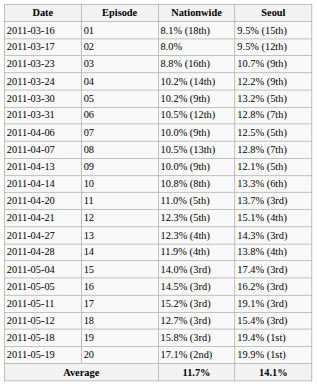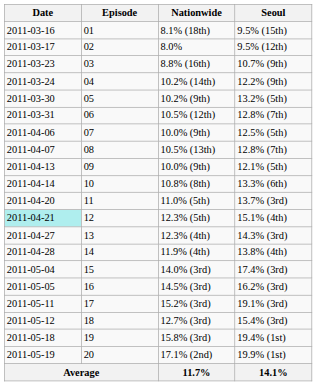(31, 218) no background -> (31, 218) paleturquoise background
